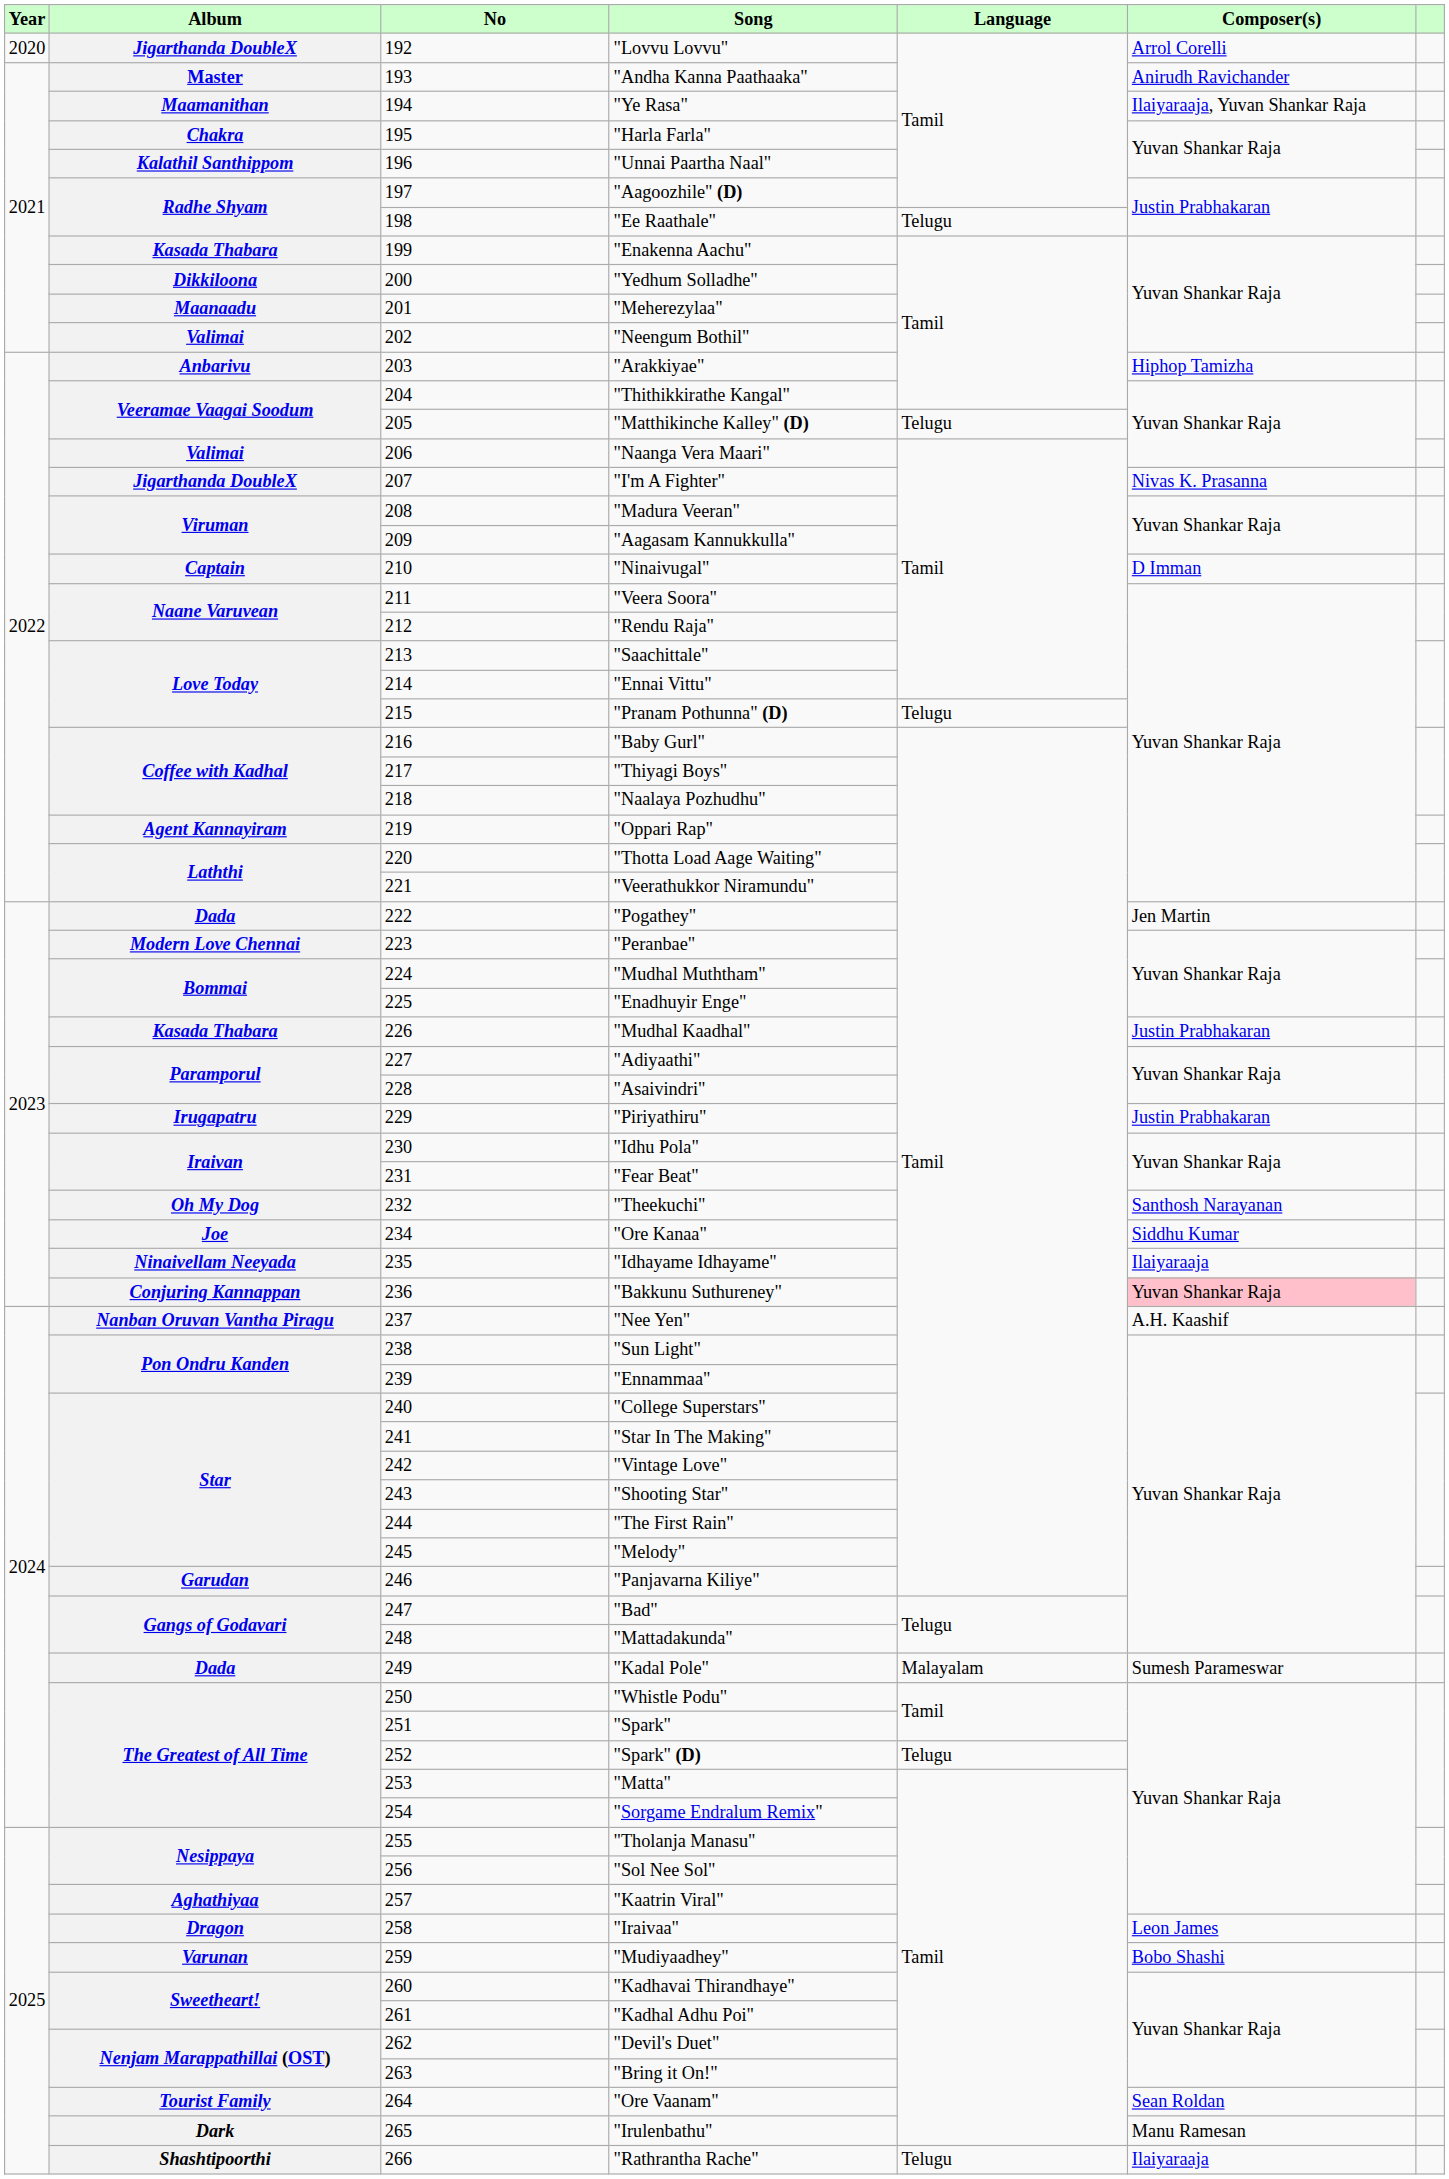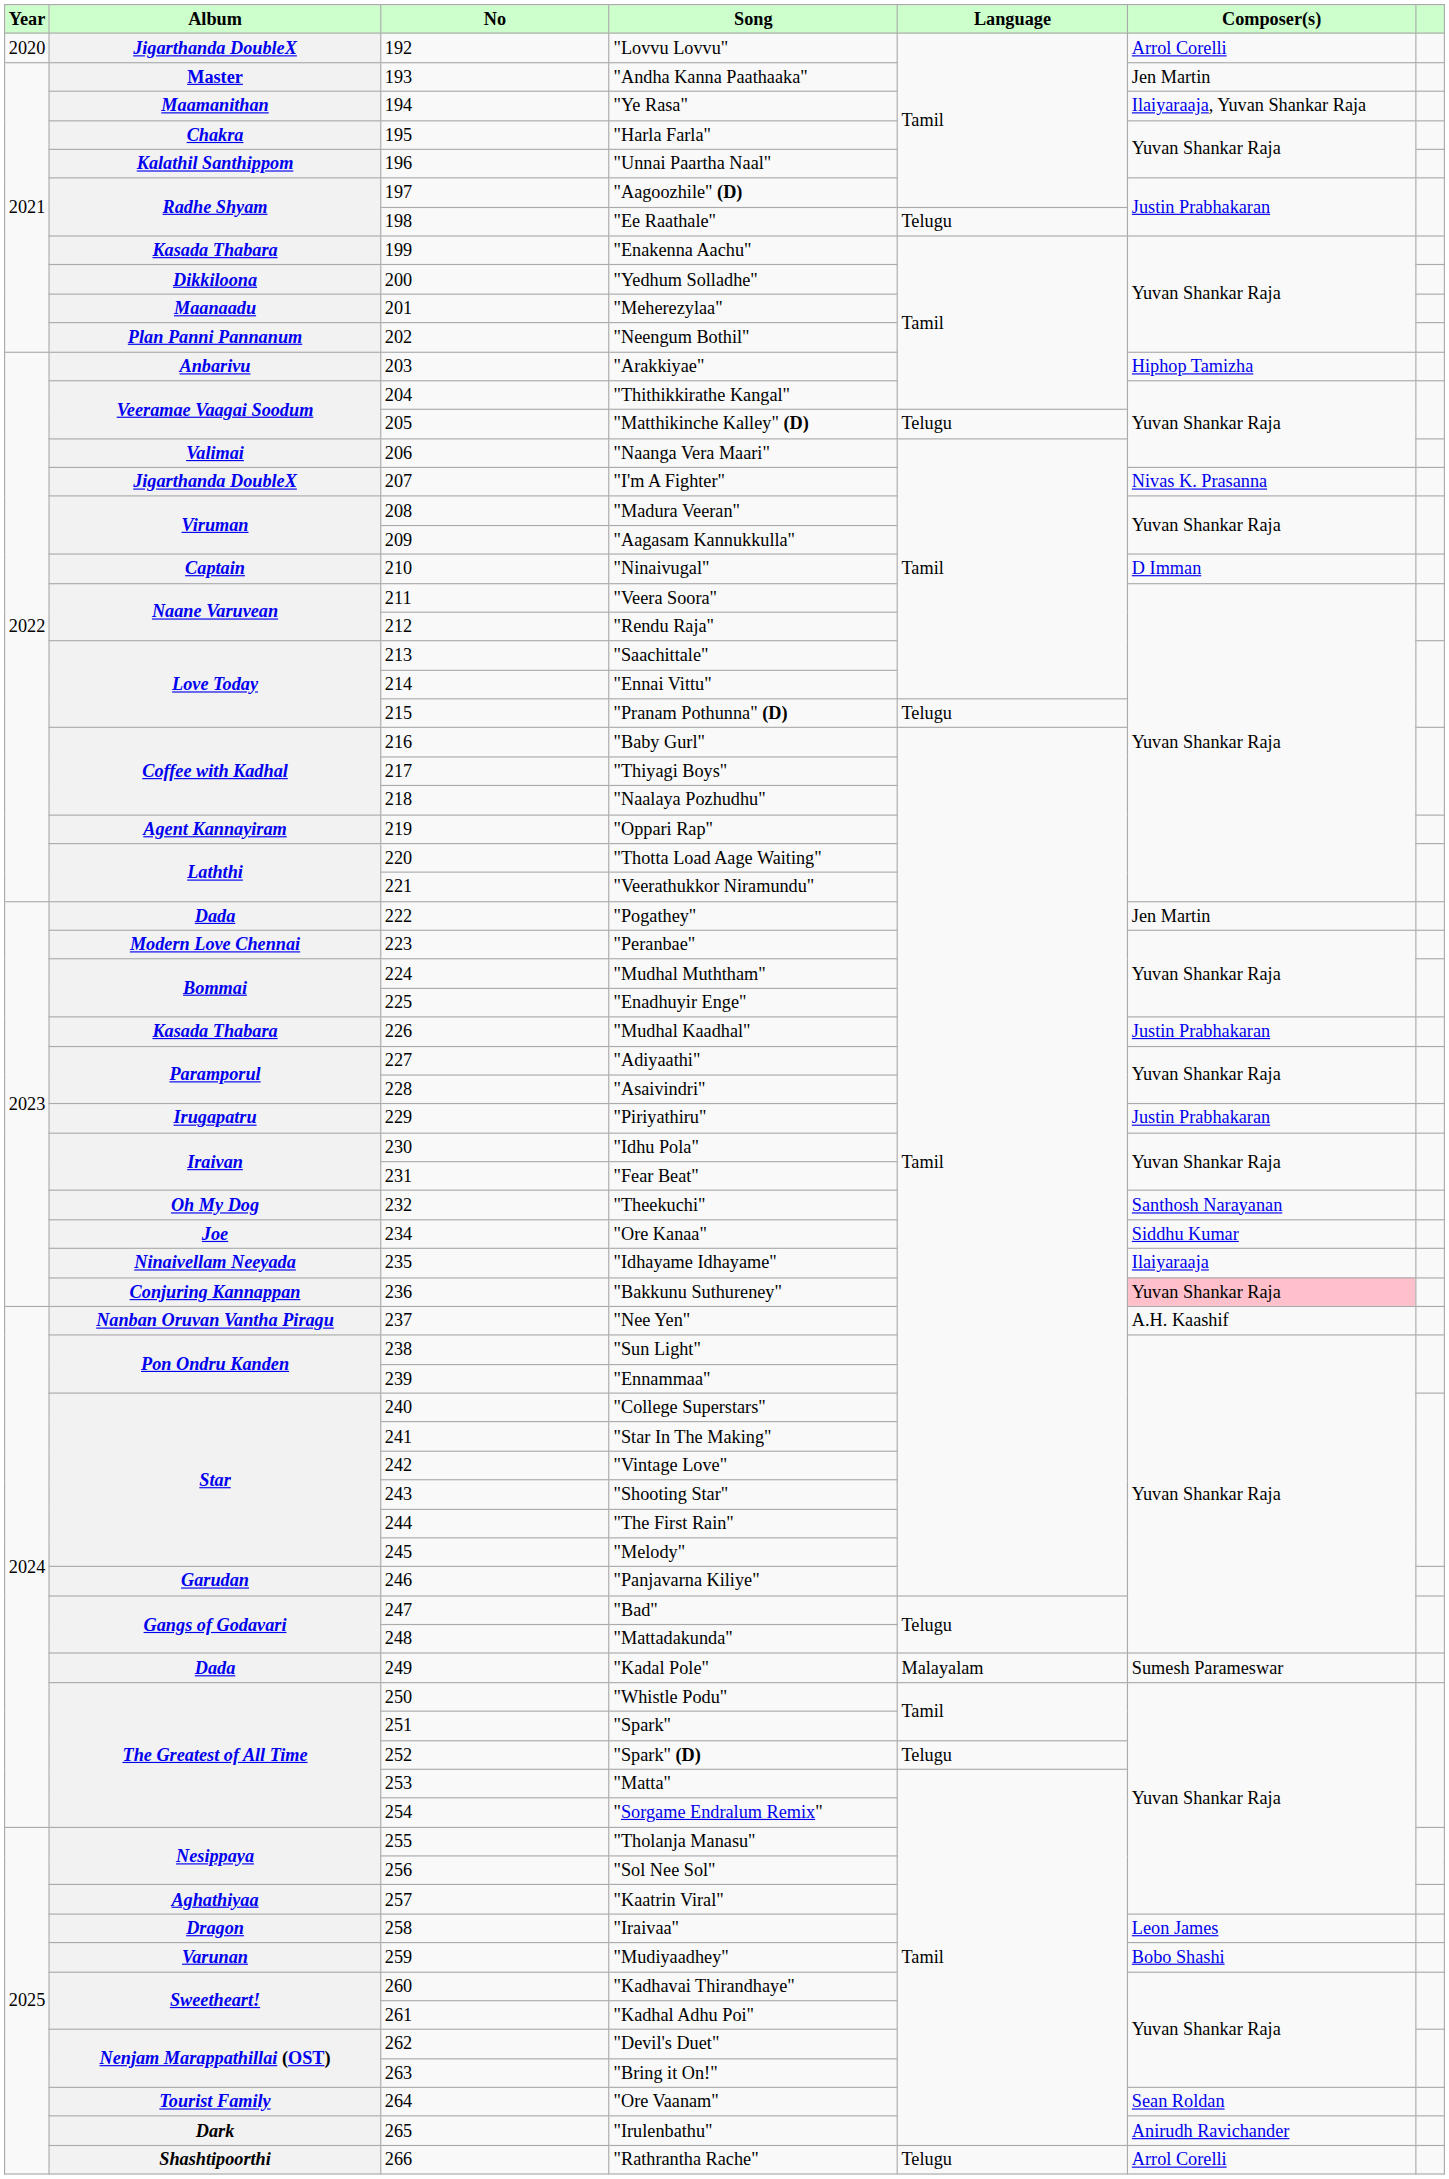(1211, 76) Anirudh Ravichander -> (1171, 76) Jen Martin
(215, 337) Valimai -> (215, 337) Plan Panni Pannanum
(1189, 2130) Manu Ramesan -> (1211, 2130) Anirudh Ravichander
(1170, 2159) Ilaiyaraaja -> (1179, 2159) Arrol Corelli
